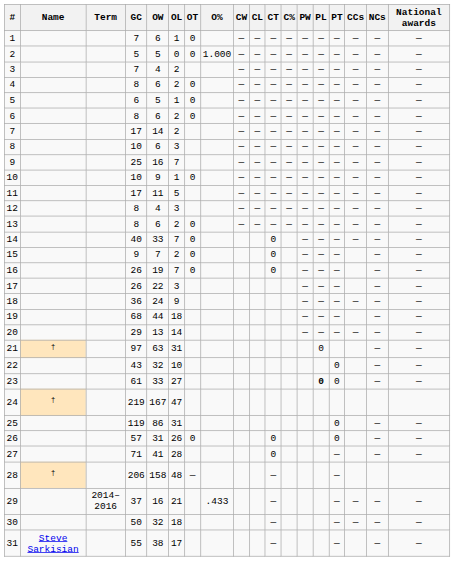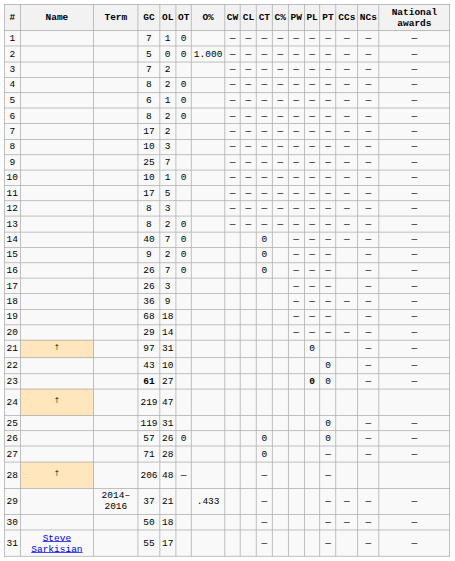- column: (158, 18)
(136, 381) normal -> (149, 381) bold
